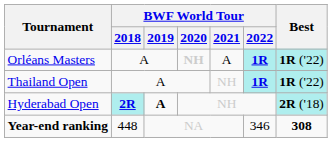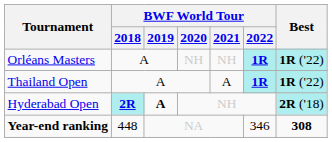(194, 60) bold -> (194, 60) normal
(227, 60) A -> (227, 60) NH
(227, 82) NH -> (227, 82) A
